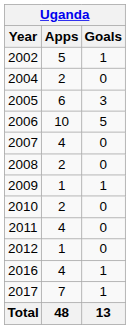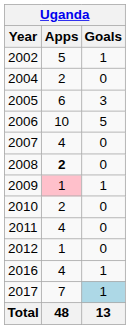(62, 164) normal -> (62, 164) bold
(62, 185) no background -> (62, 185) pink background
(103, 292) no background -> (103, 292) lightblue background
